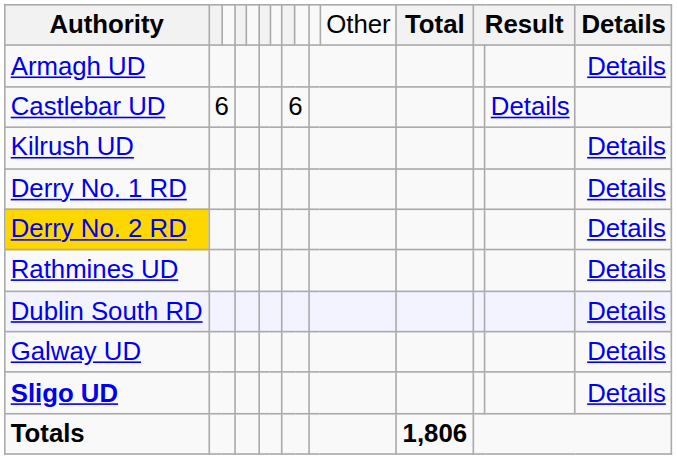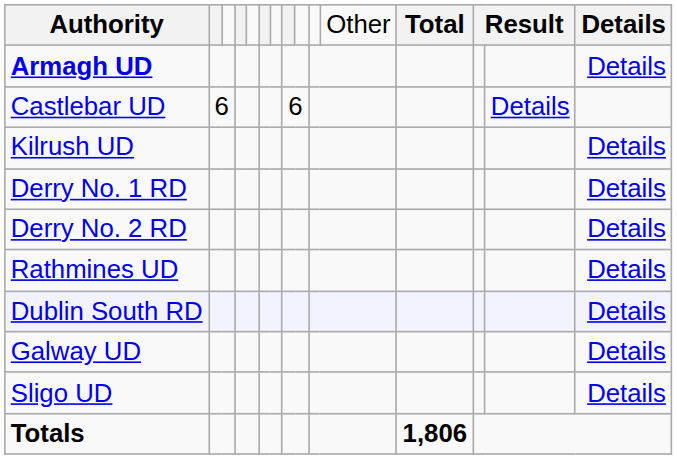(78, 65) normal -> (82, 65) bold
(99, 229) gold background -> (99, 229) no background
(64, 392) bold -> (62, 392) normal
